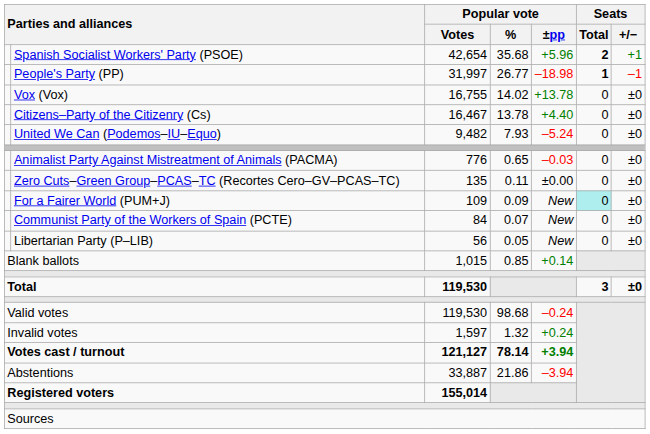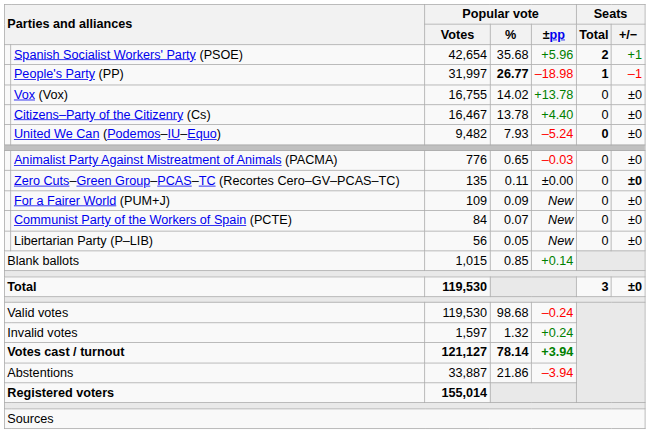(513, 74) normal -> (513, 74) bold
(605, 134) normal -> (605, 134) bold
(635, 180) normal -> (635, 180) bold
(605, 200) paleturquoise background -> (605, 200) no background
